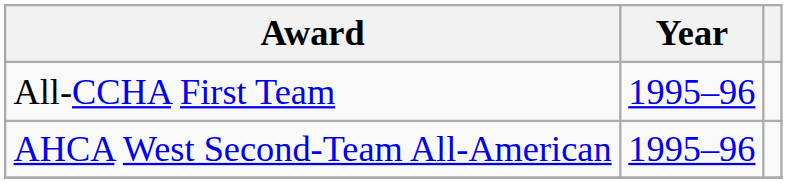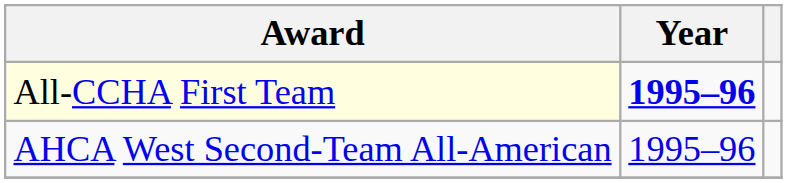(174, 90) no background -> (174, 90) lightyellow background
(692, 90) normal -> (692, 90) bold
